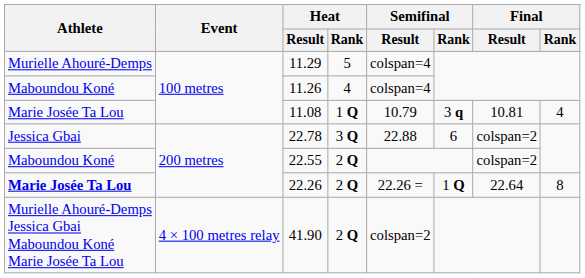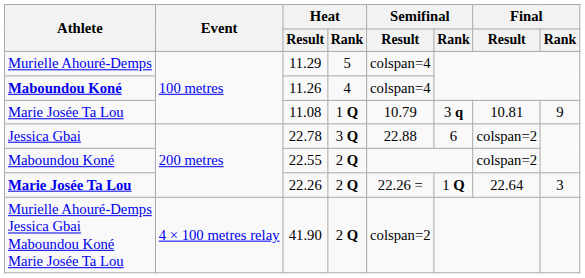(61, 88) normal -> (65, 88) bold
(560, 112) 4 -> (560, 112) 9
(560, 185) 8 -> (560, 185) 3
